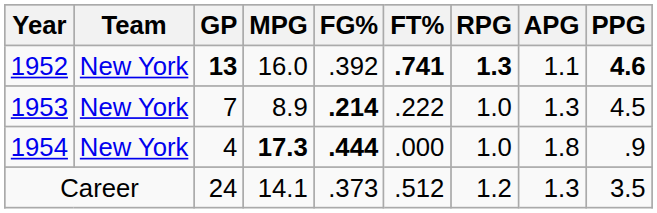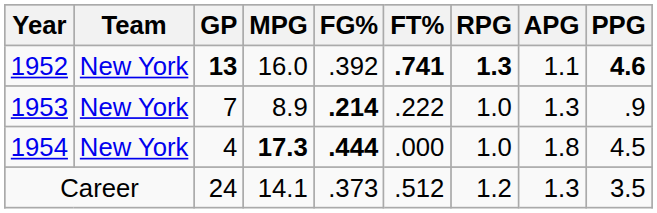(628, 107) 4.5 -> (635, 107) .9
(635, 147) .9 -> (628, 147) 4.5
